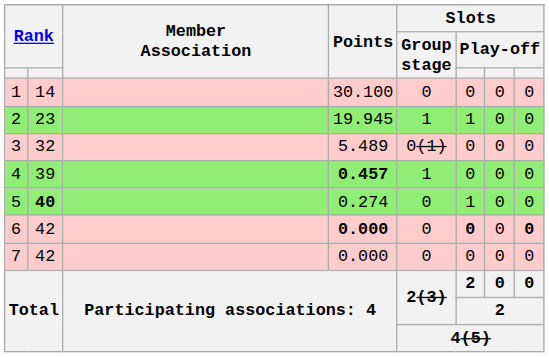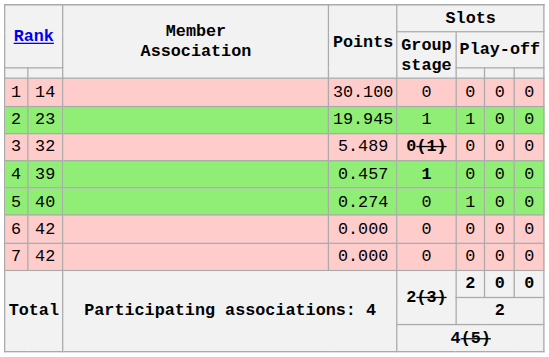(426, 147) normal -> (426, 147) bold
(363, 174) bold -> (363, 174) normal
(426, 174) normal -> (426, 174) bold
(45, 202) bold -> (45, 202) normal
(363, 229) bold -> (363, 229) normal
(470, 229) bold -> (470, 229) normal
(529, 229) bold -> (529, 229) normal
